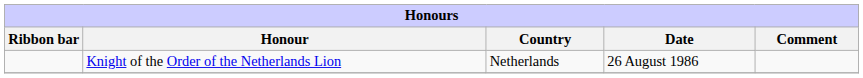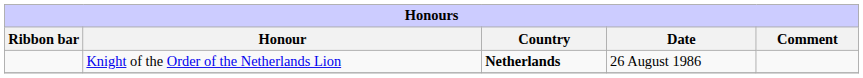(524, 61) normal -> (523, 61) bold
